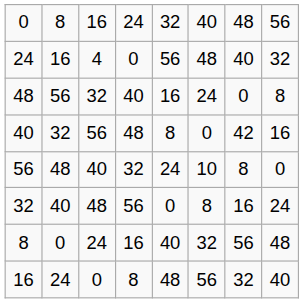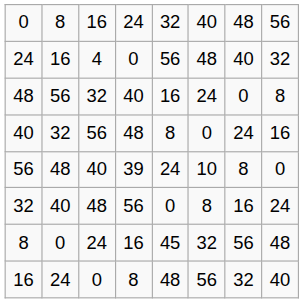(243, 132) 42 -> (243, 132) 24
(133, 169) 32 -> (133, 169) 39
(170, 242) 40 -> (170, 242) 45
